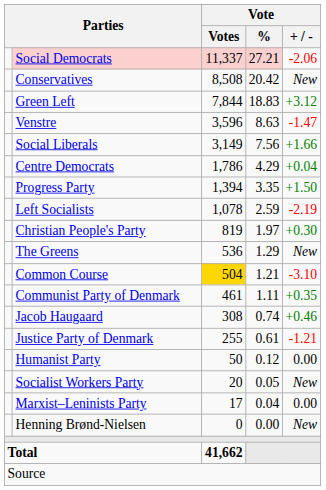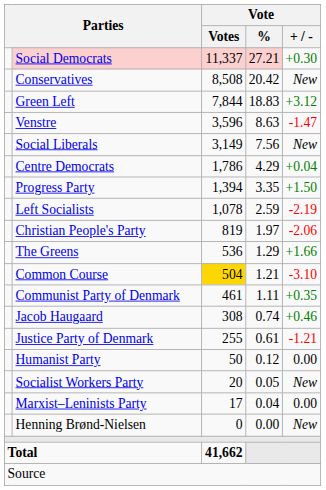(303, 58) -2.06 -> (301, 58) +0.30
(301, 144) +1.66 -> (305, 144) New
(301, 230) +0.30 -> (303, 230) -2.06
(305, 252) New -> (301, 252) +1.66
